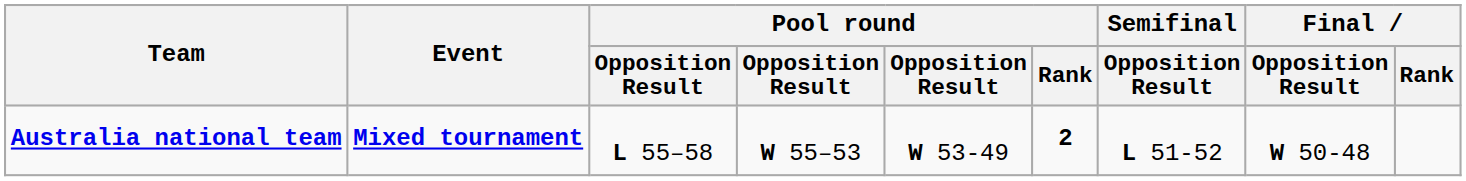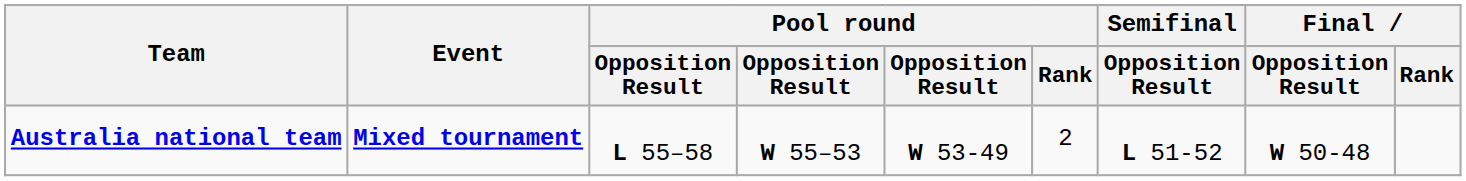(1065, 140) bold -> (1065, 140) normal
